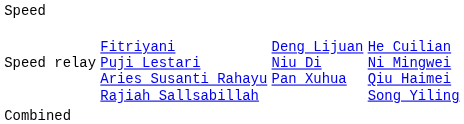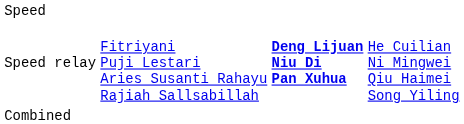(317, 64) normal -> (317, 64) bold
